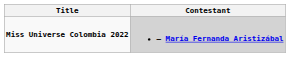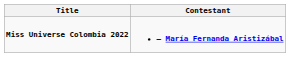(208, 39) lightgrey background -> (208, 39) no background
